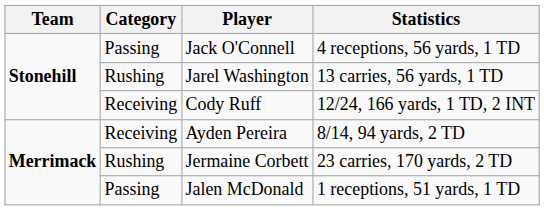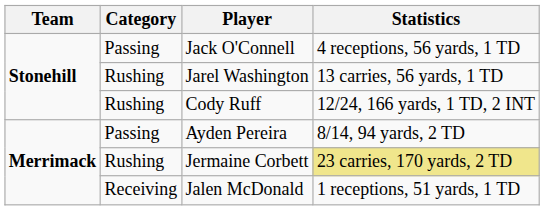(141, 104) Receiving -> (134, 104) Rushing
(141, 133) Receiving -> (132, 133) Passing
(415, 161) no background -> (415, 161) khaki background
(132, 190) Passing -> (141, 190) Receiving
